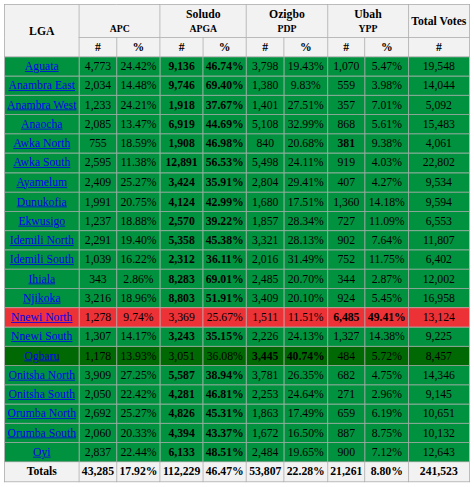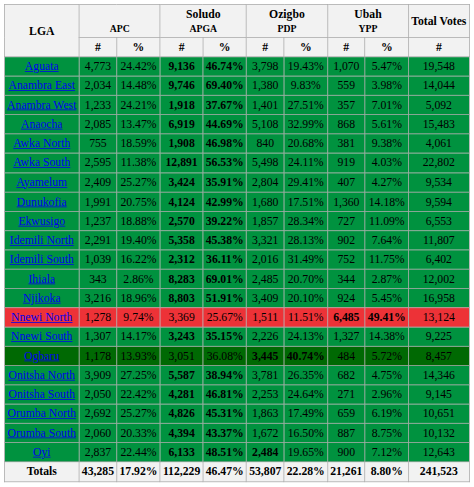(346, 143) bold -> (346, 143) normal
(265, 452) normal -> (265, 452) bold
